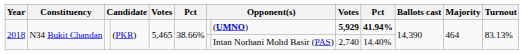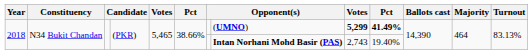(349, 27) 5,929 -> (357, 27) 5,299
(378, 27) 41.94% -> (387, 27) 41.49%
(273, 42) normal -> (278, 42) bold
(349, 42) 2,740 -> (357, 42) 2,743
(377, 42) 14.40% -> (386, 42) 19.40%
